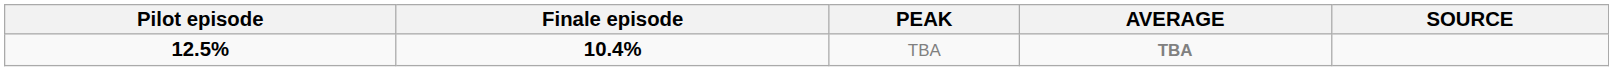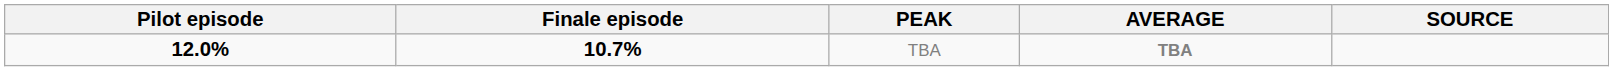(200, 49) 12.5% -> (200, 49) 12.0%
(613, 49) 10.4% -> (613, 49) 10.7%
